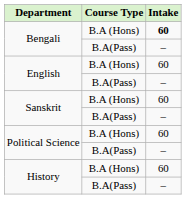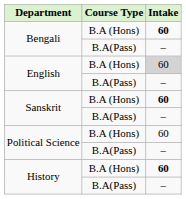(163, 64) no background -> (163, 64) lightgrey background
(163, 99) normal -> (163, 99) bold
(163, 168) normal -> (163, 168) bold
